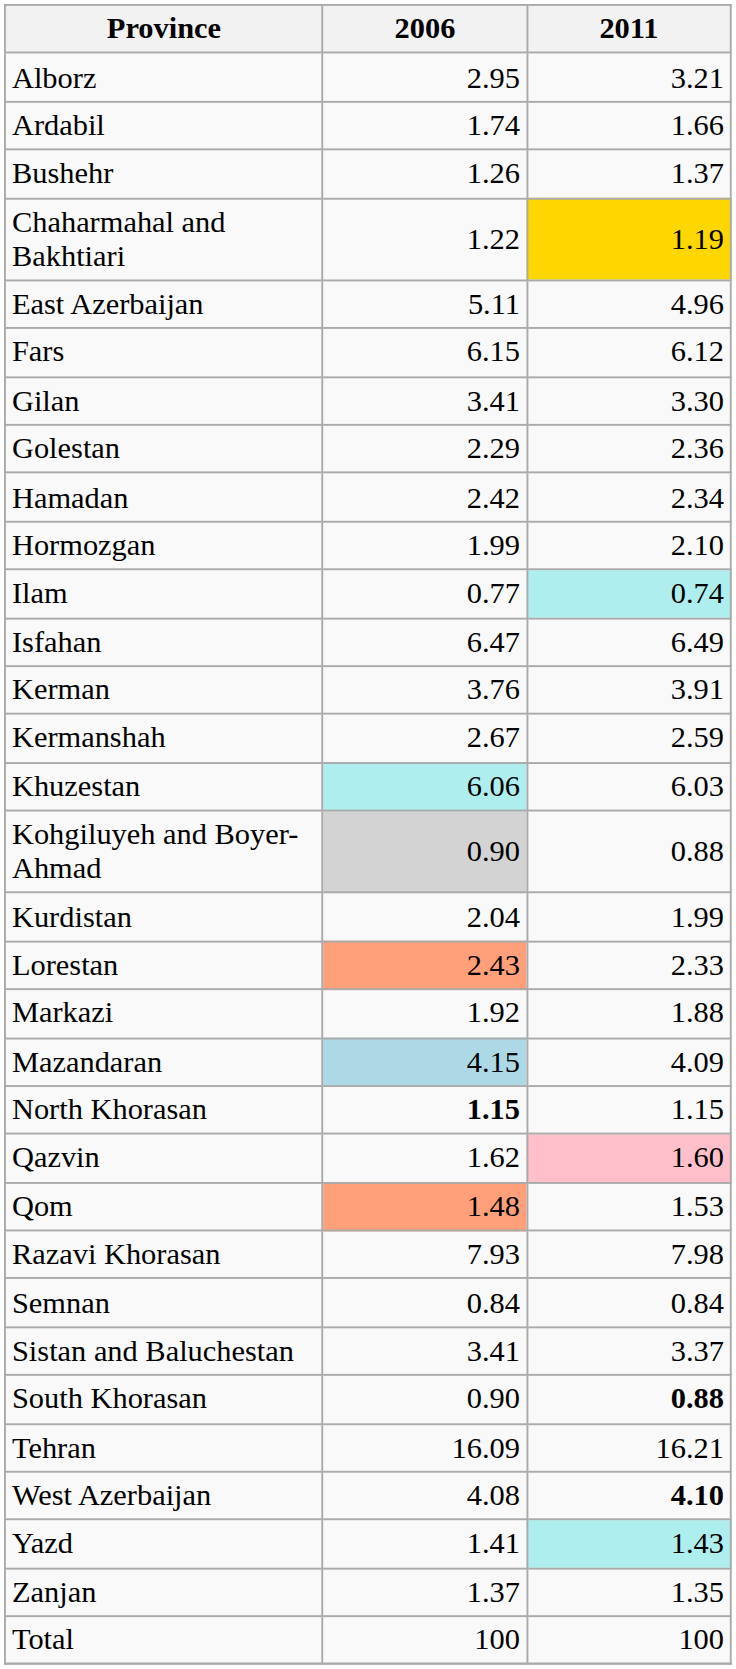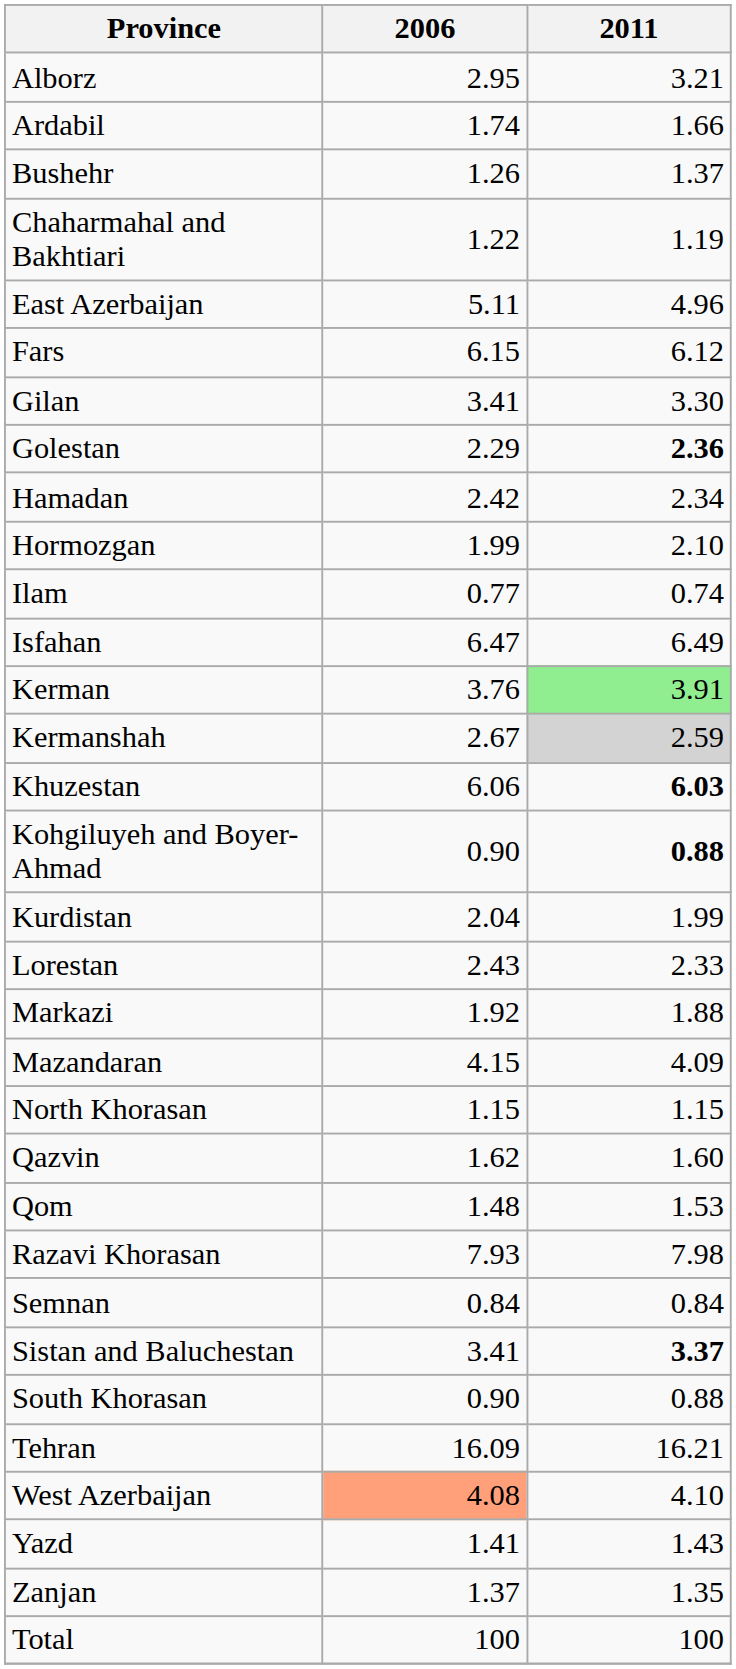(697, 238) gold background -> (697, 238) no background
(697, 448) normal -> (697, 448) bold
(697, 593) paleturquoise background -> (697, 593) no background
(697, 689) no background -> (697, 689) lightgreen background
(697, 737) no background -> (697, 737) lightgrey background
(493, 785) paleturquoise background -> (493, 785) no background
(697, 785) normal -> (697, 785) bold
(493, 851) lightgrey background -> (493, 851) no background
(697, 851) normal -> (697, 851) bold
(493, 964) lightsalmon background -> (493, 964) no background
(493, 1061) lightblue background -> (493, 1061) no background
(493, 1109) bold -> (493, 1109) normal
(697, 1157) pink background -> (697, 1157) no background
(493, 1205) lightsalmon background -> (493, 1205) no background
(697, 1350) normal -> (697, 1350) bold
(697, 1398) bold -> (697, 1398) normal
(493, 1495) no background -> (493, 1495) lightsalmon background
(697, 1495) bold -> (697, 1495) normal
(697, 1543) paleturquoise background -> (697, 1543) no background
